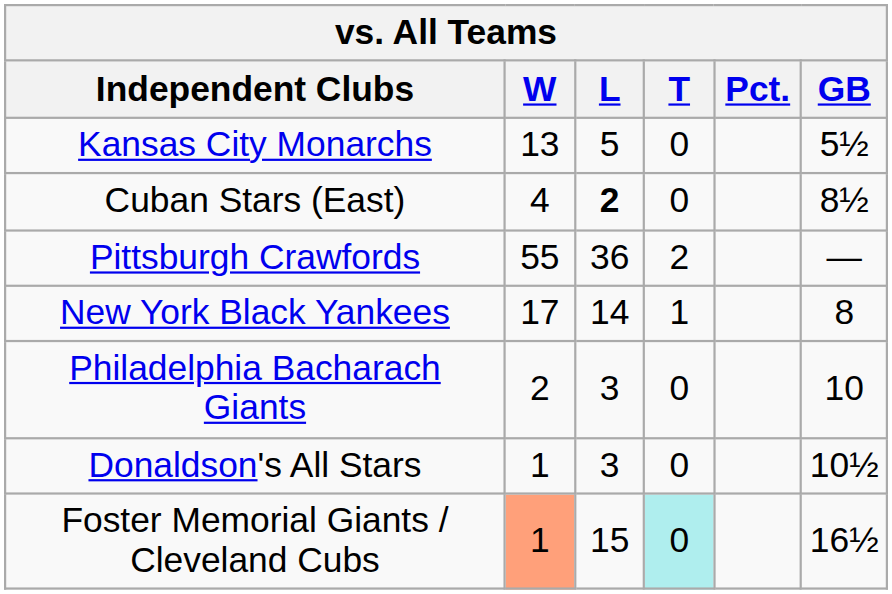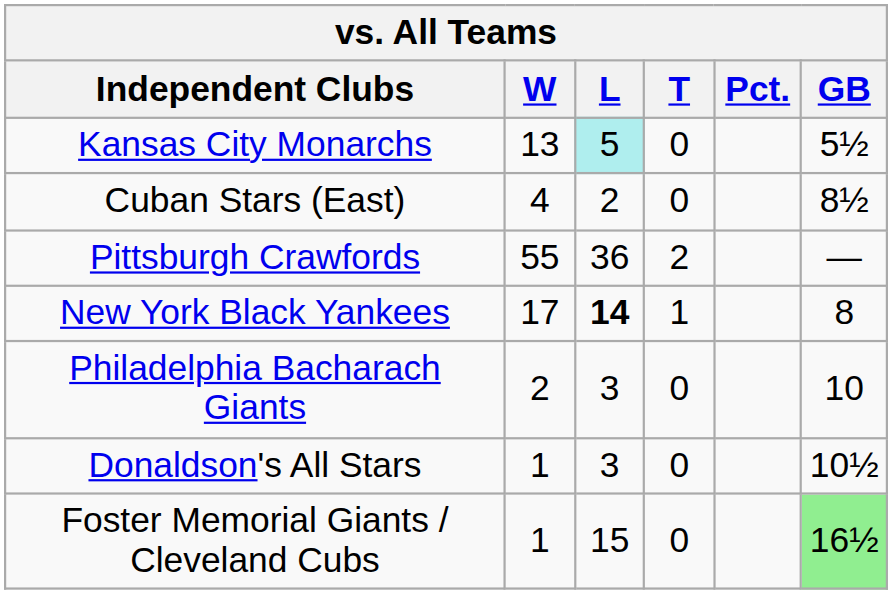(610, 144) no background -> (610, 144) paleturquoise background
(610, 200) bold -> (610, 200) normal
(610, 312) normal -> (610, 312) bold
(540, 540) lightsalmon background -> (540, 540) no background
(679, 540) paleturquoise background -> (679, 540) no background
(844, 540) no background -> (844, 540) lightgreen background
